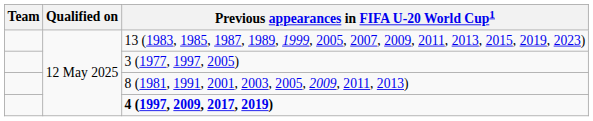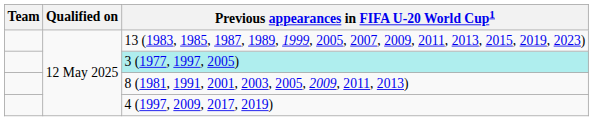(182, 62) no background -> (182, 62) paleturquoise background
(199, 105) bold -> (199, 105) normal
